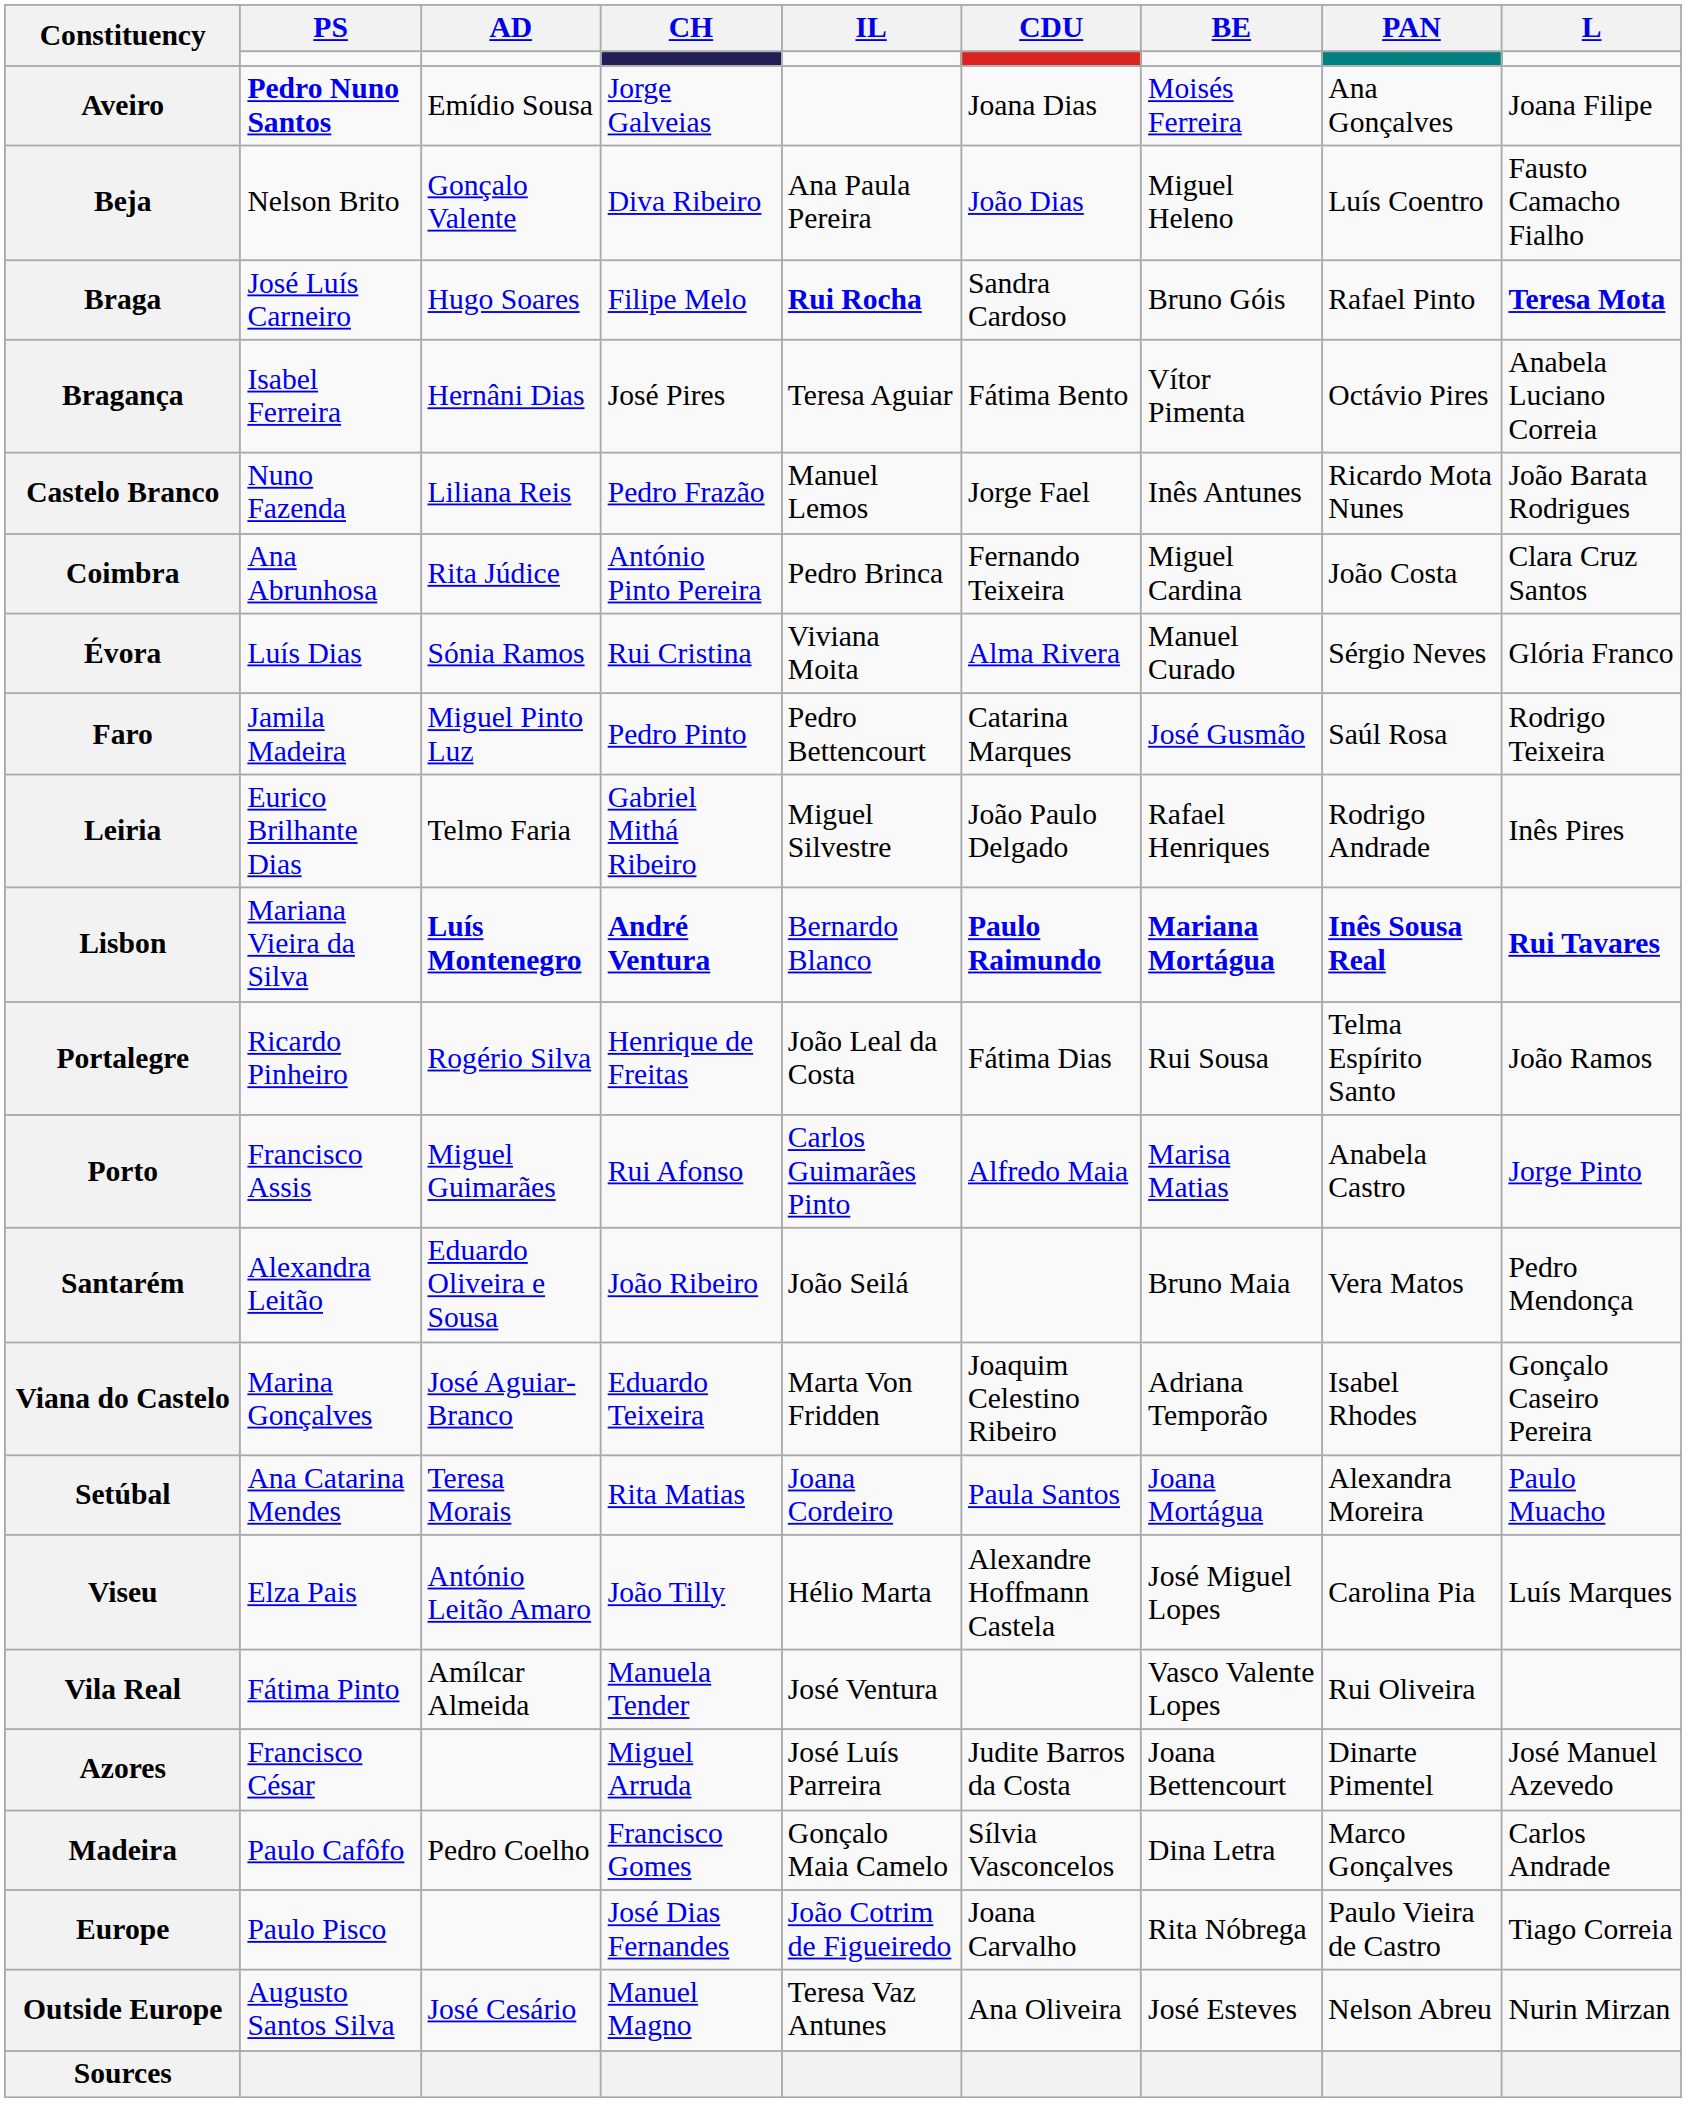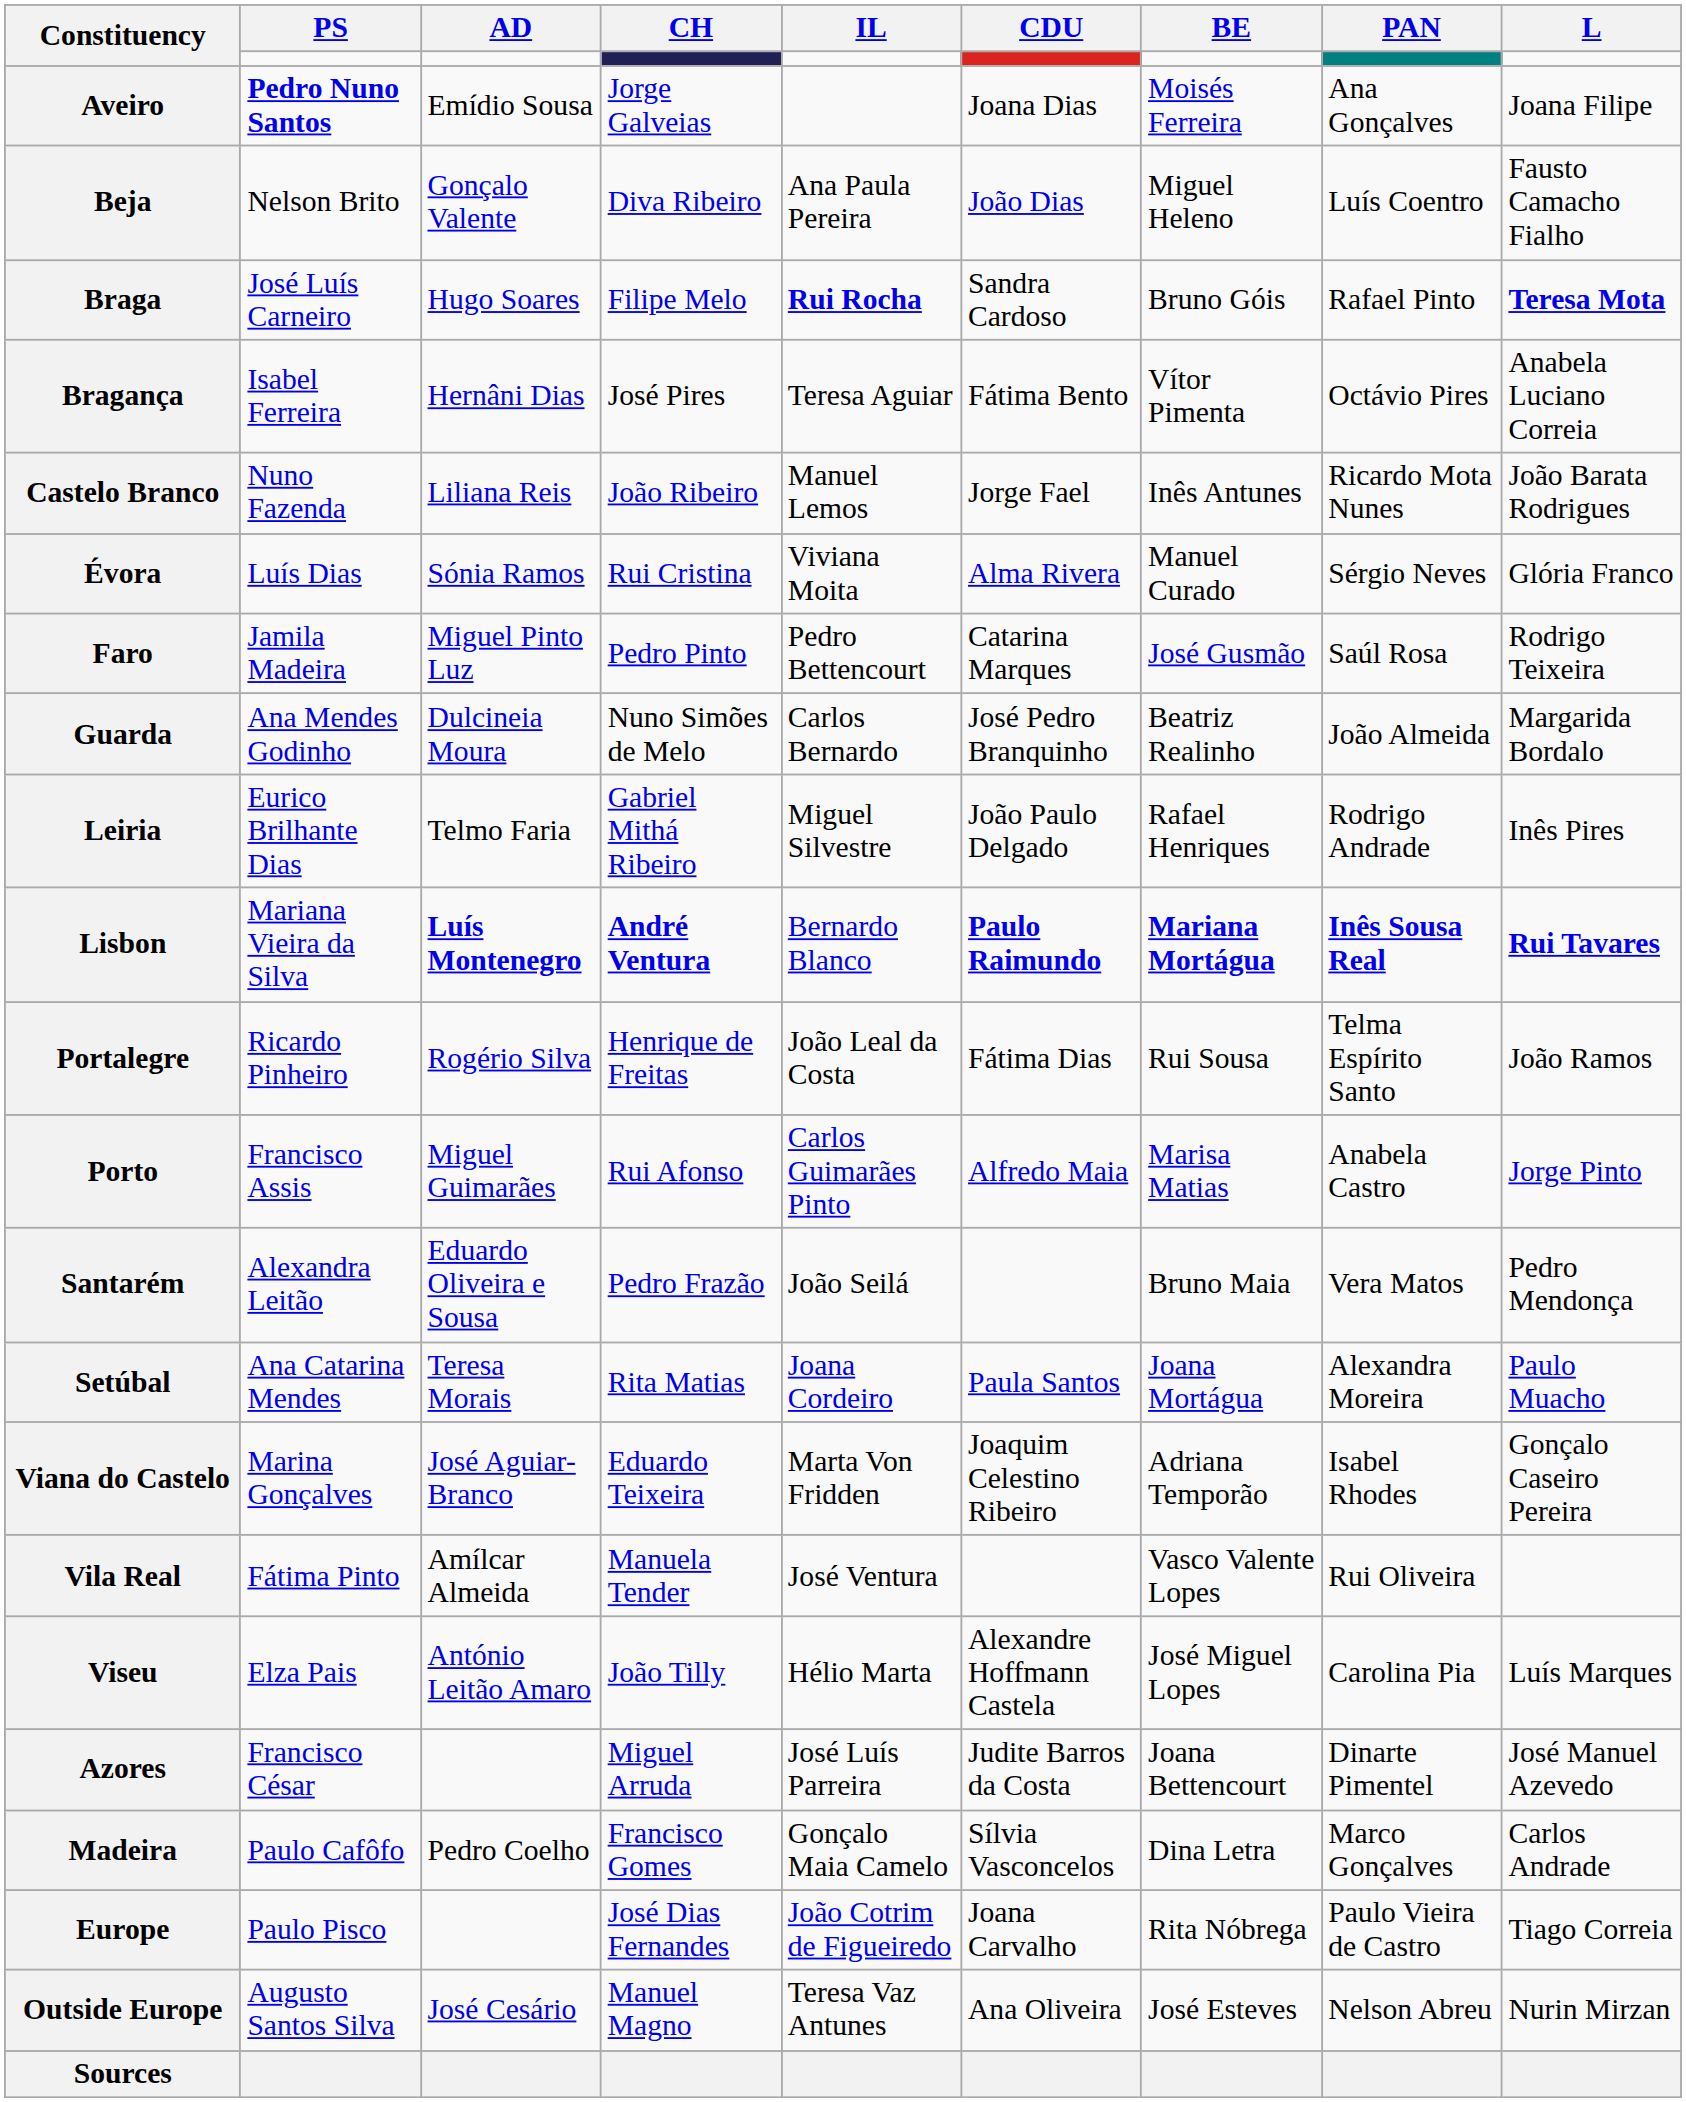(686, 492) Pedro Frazão -> (683, 492) João Ribeiro
- row: (123, 573)
+ row: (123, 733)
(683, 1284) João Ribeiro -> (686, 1284) Pedro Frazão
rows swapped: (123, 1495) <-> (123, 1398)
rows swapped: (123, 1688) <-> (123, 1591)
